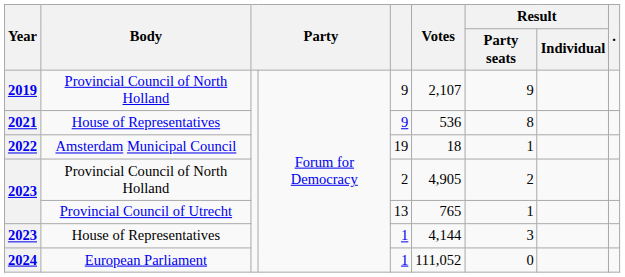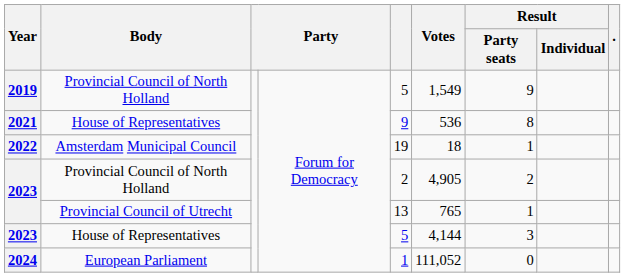(405, 90) 9 -> (405, 90) 5
(445, 90) 2,107 -> (445, 90) 1,549
(405, 236) 1 -> (405, 236) 5
